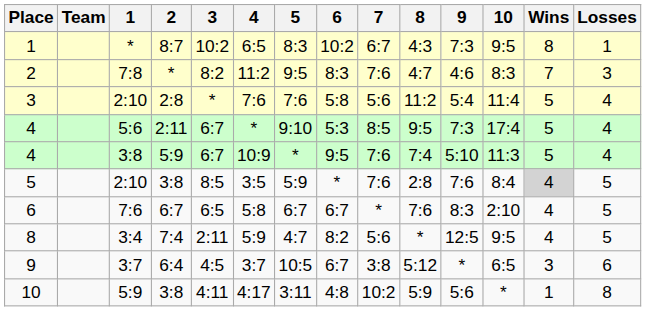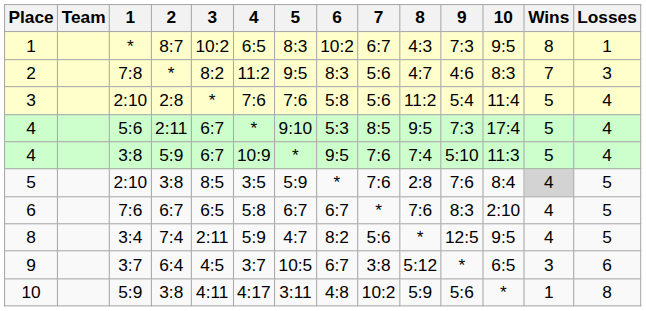(379, 73) 7:6 -> (379, 73) 5:6
